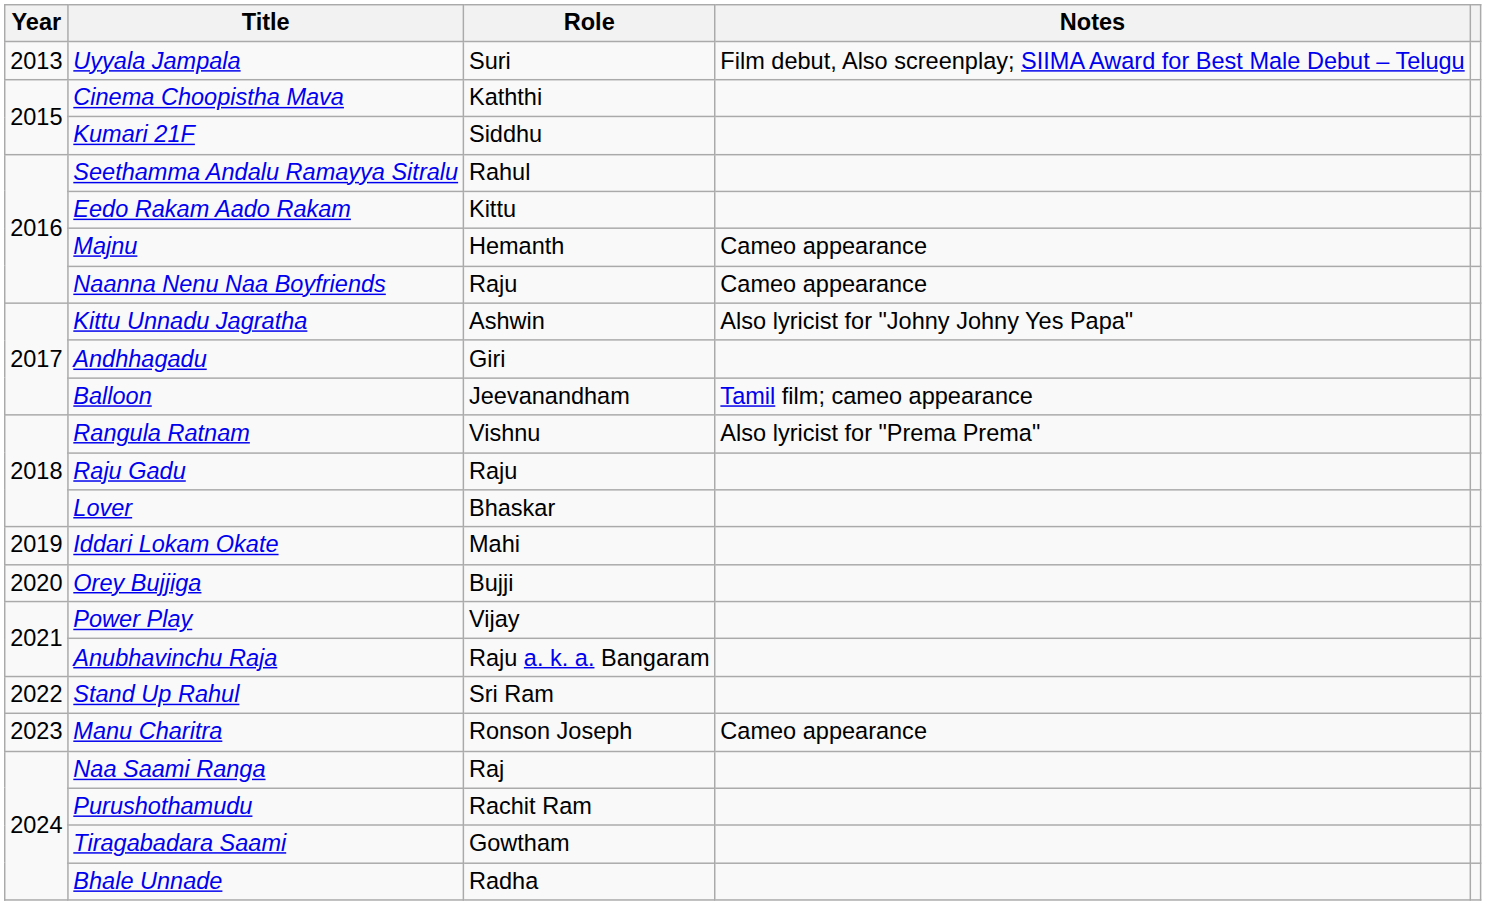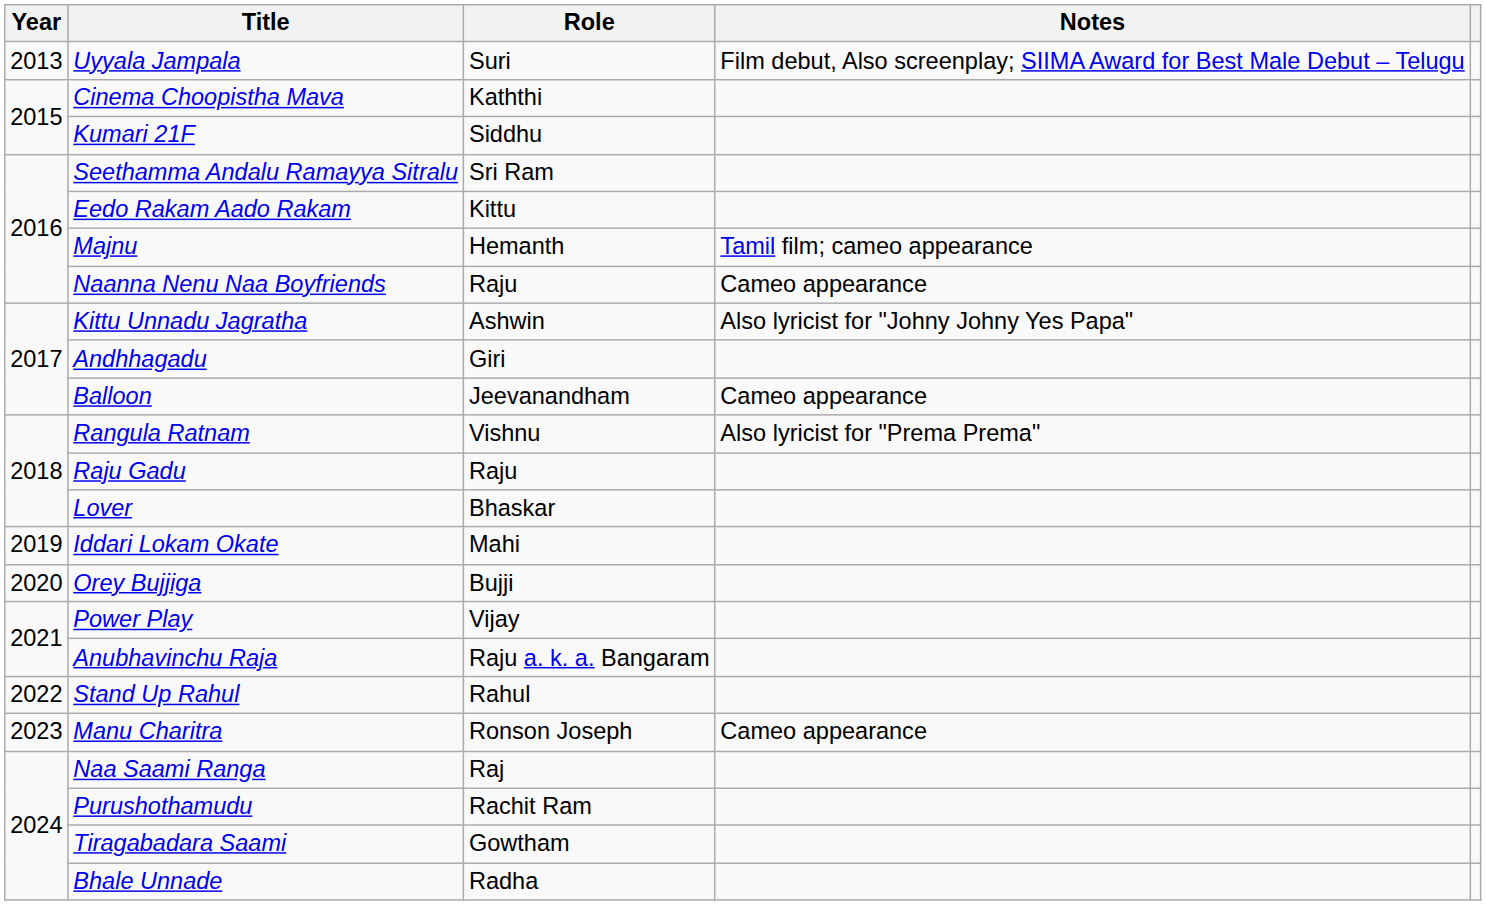(500, 172) Rahul -> (511, 172) Sri Ram
(824, 246) Cameo appearance -> (877, 246) Tamil film; cameo appearance
(877, 396) Tamil film; cameo appearance -> (824, 396) Cameo appearance
(511, 694) Sri Ram -> (500, 694) Rahul
